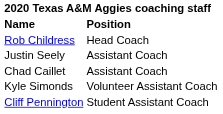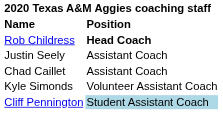(118, 40) normal -> (119, 40) bold
(148, 102) no background -> (148, 102) lightblue background
